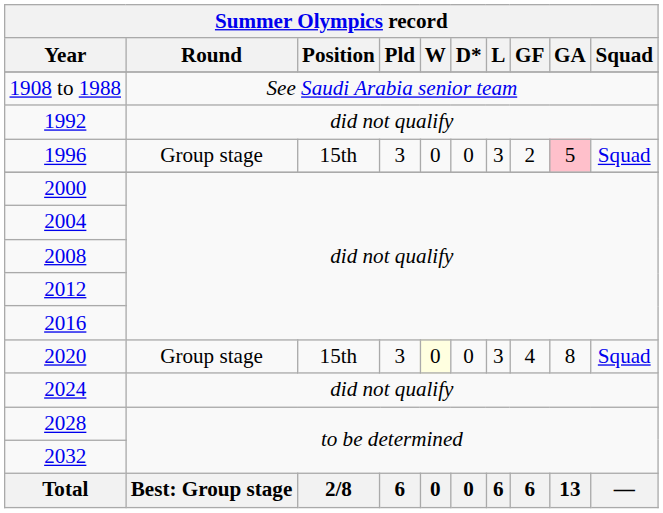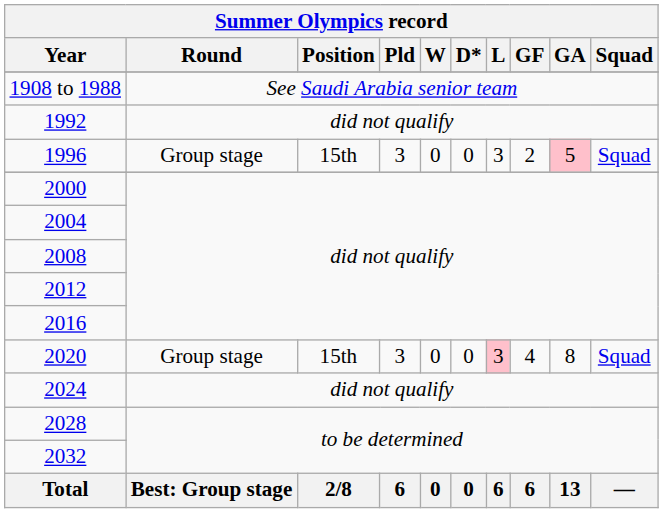(435, 356) lightyellow background -> (435, 356) no background
(498, 356) no background -> (498, 356) pink background
